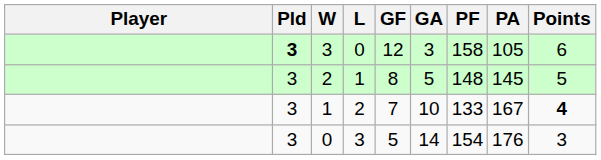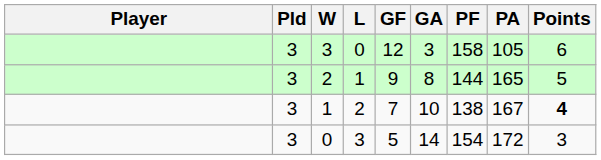(292, 49) bold -> (292, 49) normal
(393, 79) 8 -> (393, 79) 9
(429, 79) 5 -> (429, 79) 8
(468, 79) 148 -> (468, 79) 144
(508, 79) 145 -> (508, 79) 165
(468, 109) 133 -> (468, 109) 138
(508, 139) 176 -> (508, 139) 172
